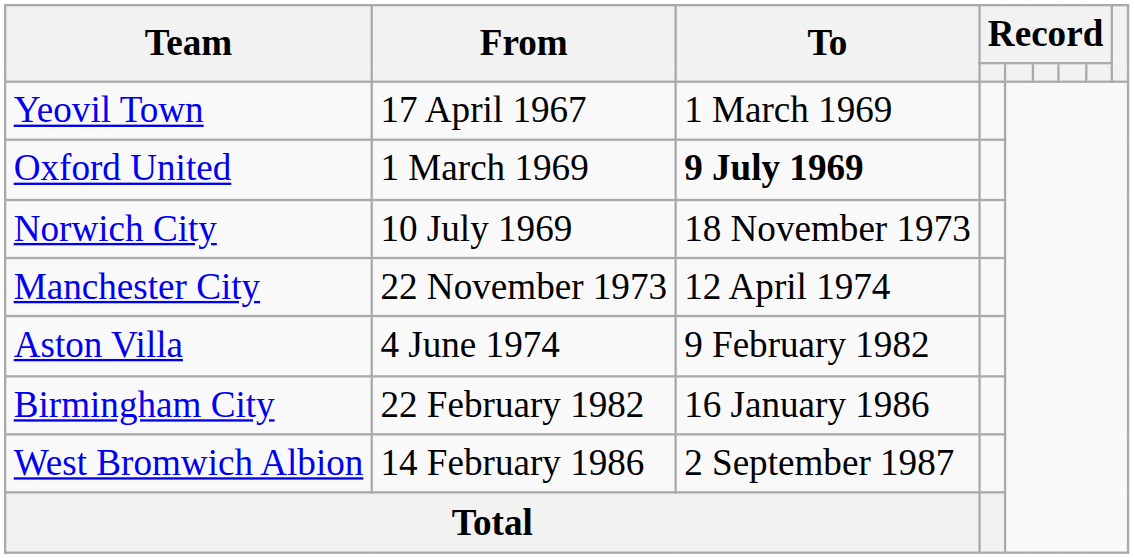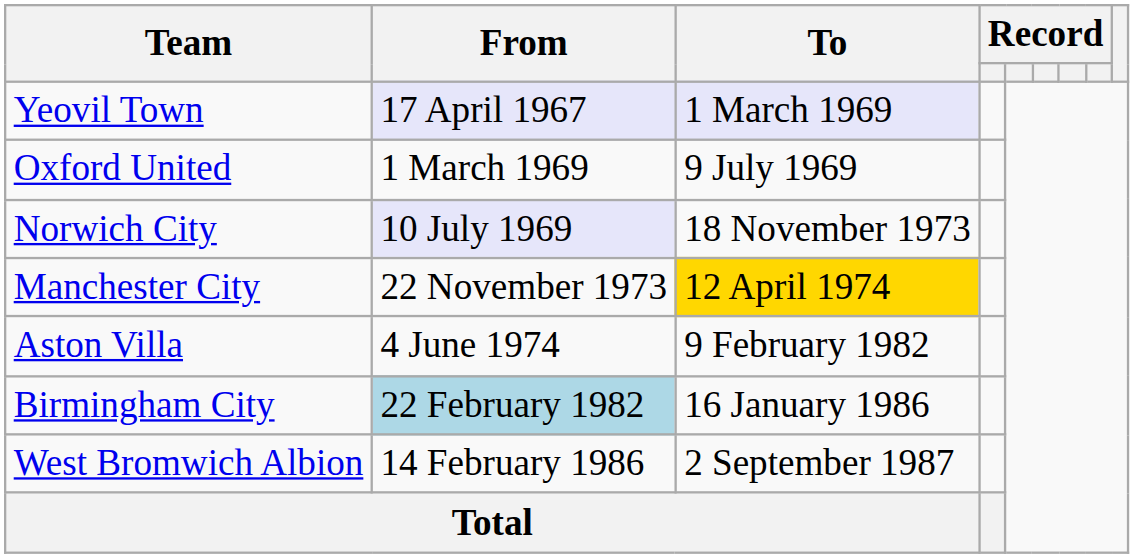(484, 109) no background -> (484, 109) lavender background
(788, 109) no background -> (788, 109) lavender background
(774, 168) bold -> (771, 168) normal
(476, 227) no background -> (476, 227) lavender background
(787, 286) no background -> (787, 286) gold background
(512, 404) no background -> (512, 404) lightblue background
